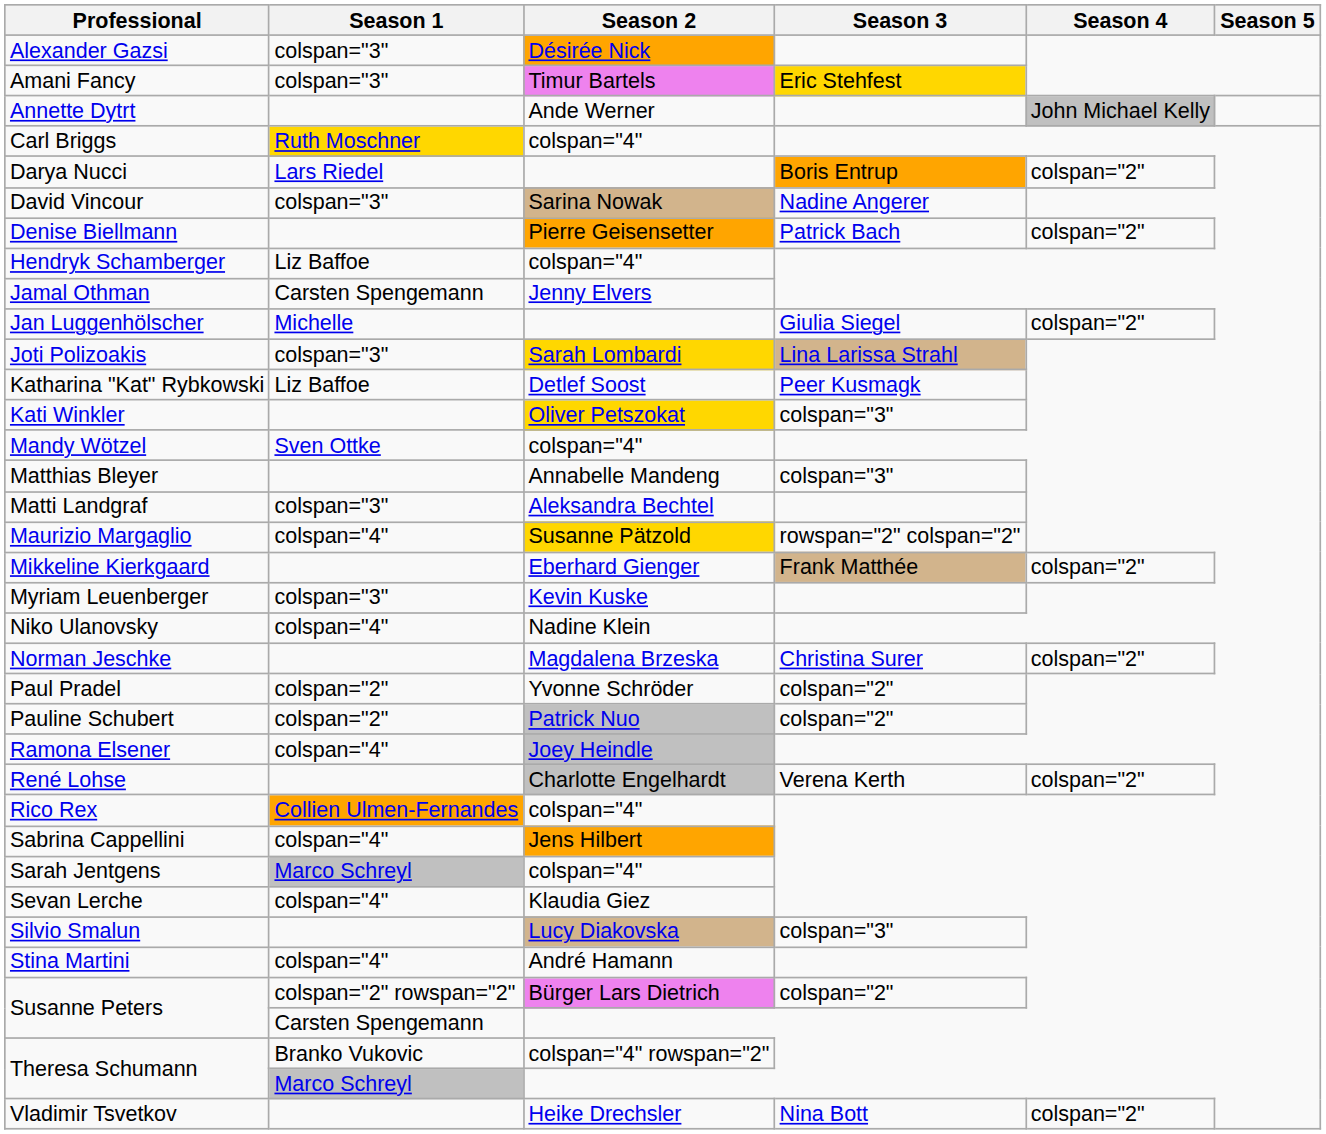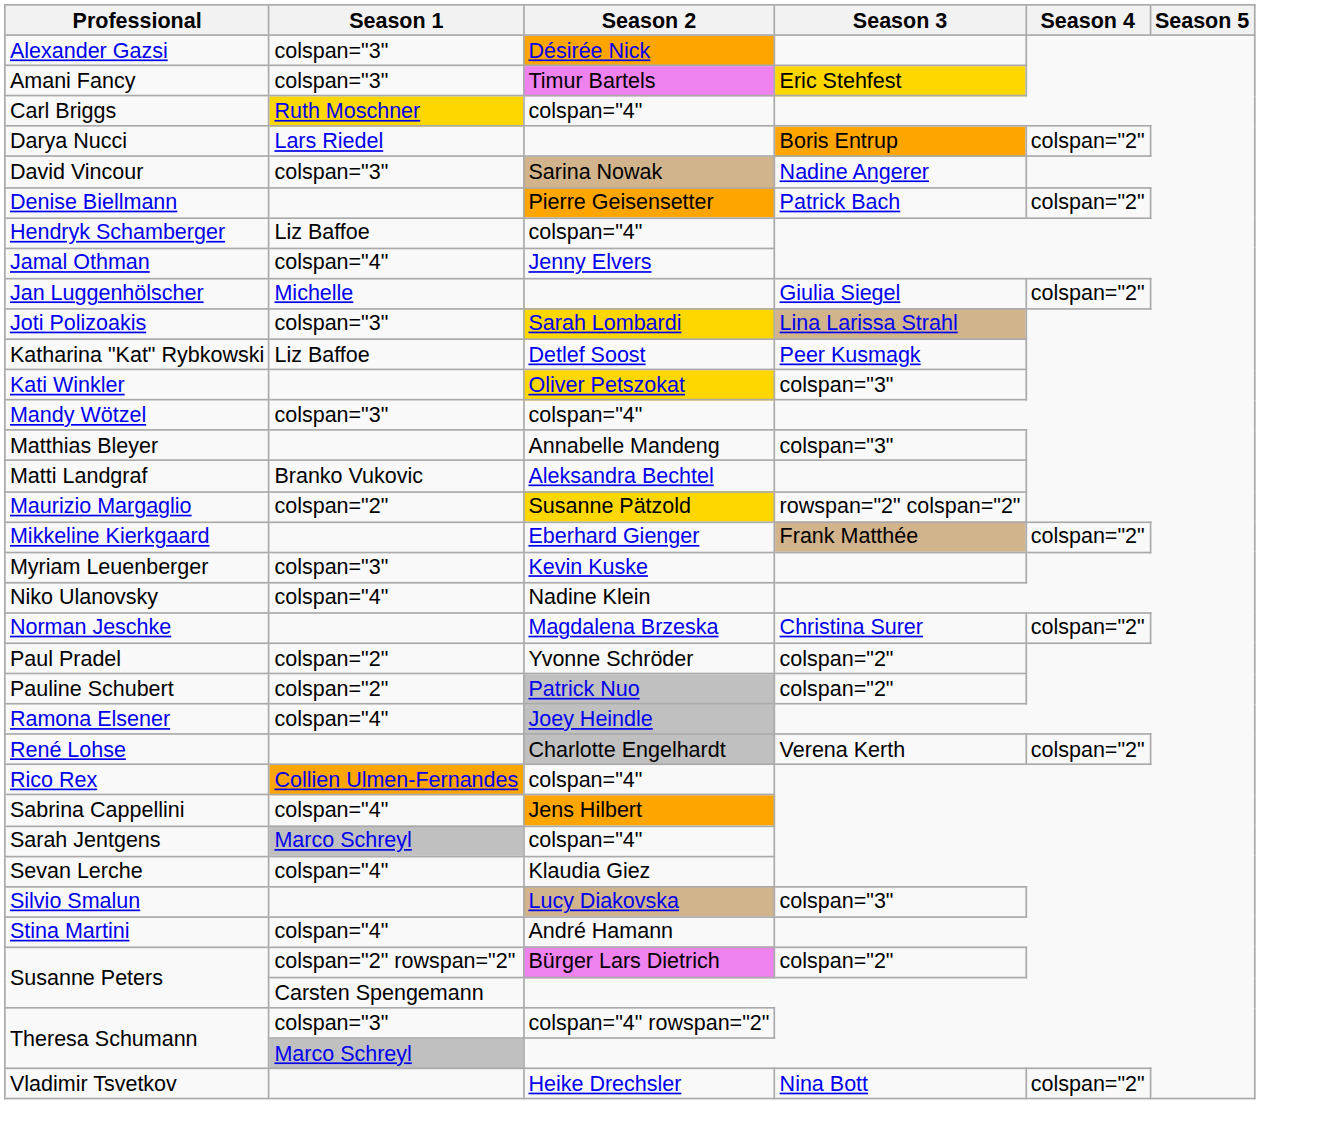- row: (73, 110)
(379, 293) Carsten Spengemann -> (331, 262) colspan="4"
(328, 445) Sven Ottke -> (331, 414) colspan="3"
(331, 505) colspan="3" -> (349, 475) Branko Vukovic
(331, 536) colspan="4" -> (331, 505) colspan="2"
(349, 1053) Branko Vukovic -> (331, 1022) colspan="3"
